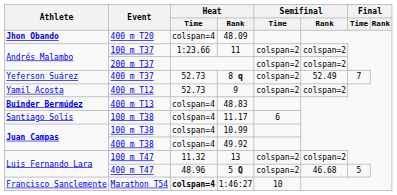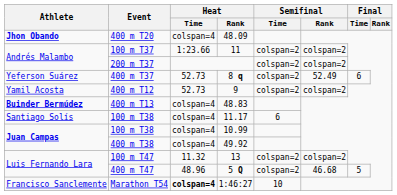(359, 77) 7 -> (359, 77) 6
